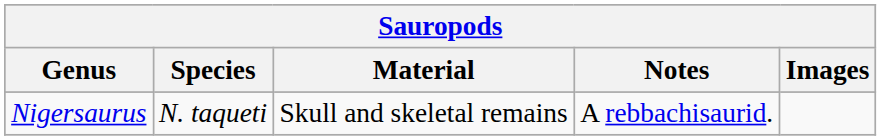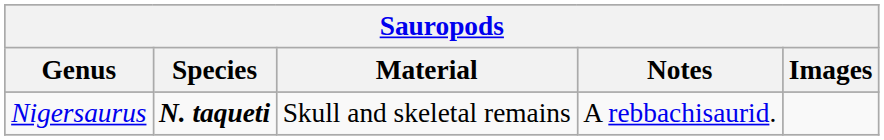(213, 112) normal -> (215, 112) bold
